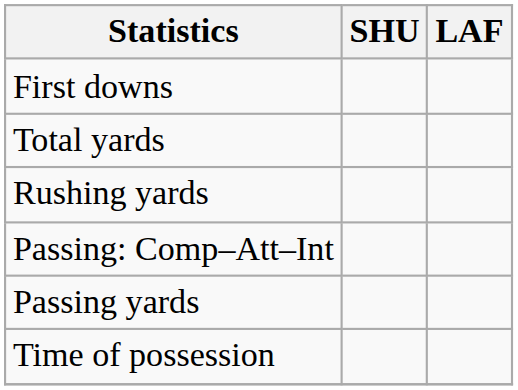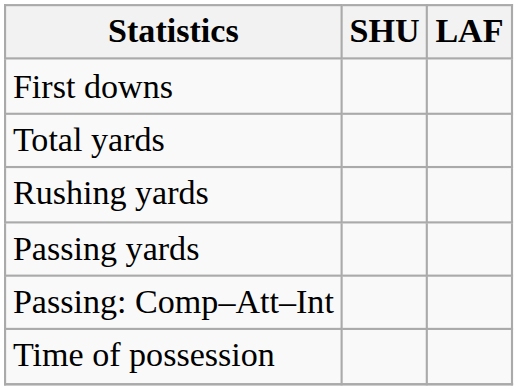rows swapped: (106, 301) <-> (173, 247)
